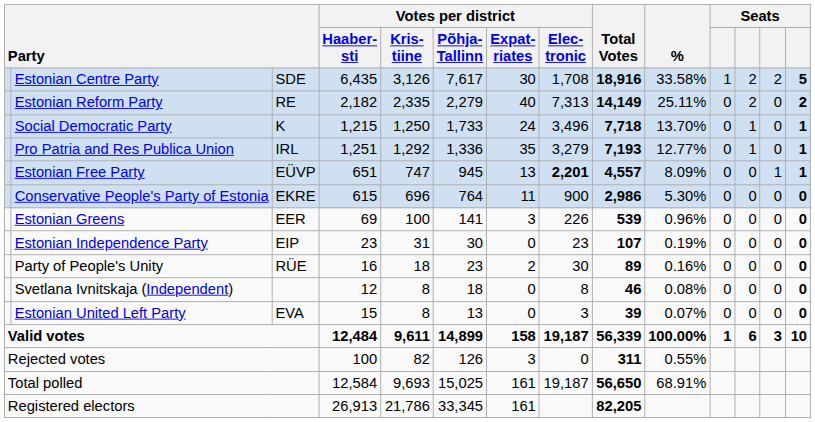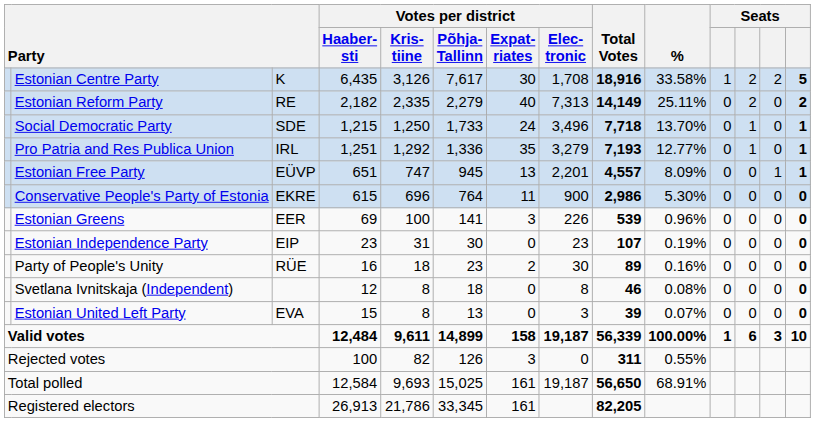(291, 79) SDE -> (280, 79) K
(280, 126) K -> (291, 126) SDE
(570, 172) bold -> (570, 172) normal
